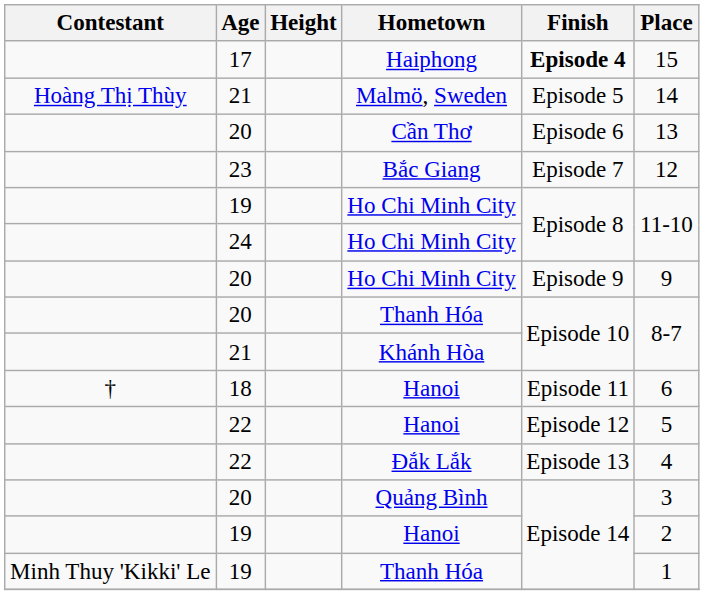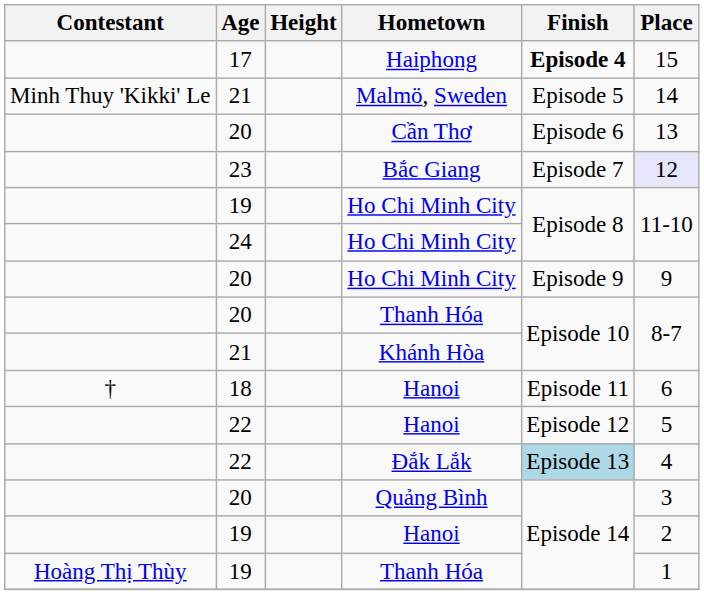(110, 95) Hoàng Thị Thùy -> (110, 95) Minh Thuy 'Kikki' Le
(666, 168) no background -> (666, 168) lavender background
(578, 461) no background -> (578, 461) lightblue background
(110, 570) Minh Thuy 'Kikki' Le -> (110, 570) Hoàng Thị Thùy
